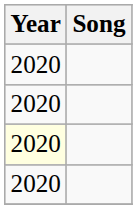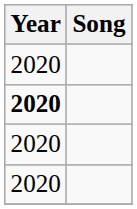(36, 104) normal -> (36, 104) bold
(36, 143) lightyellow background -> (36, 143) no background
